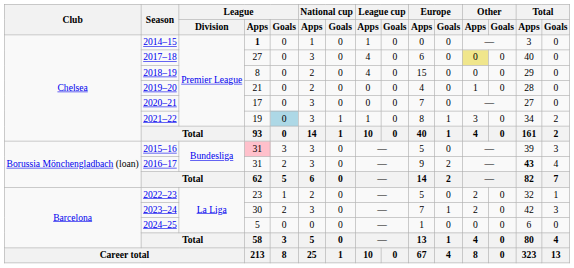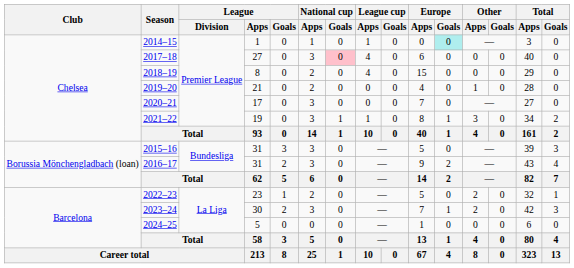(257, 42) bold -> (257, 42) normal
(448, 42) no background -> (448, 42) paleturquoise background
(340, 57) no background -> (340, 57) pink background
(475, 57) khaki background -> (475, 57) no background
(284, 118) lightblue background -> (284, 118) no background
(257, 149) pink background -> (257, 149) no background
(529, 164) bold -> (529, 164) normal
